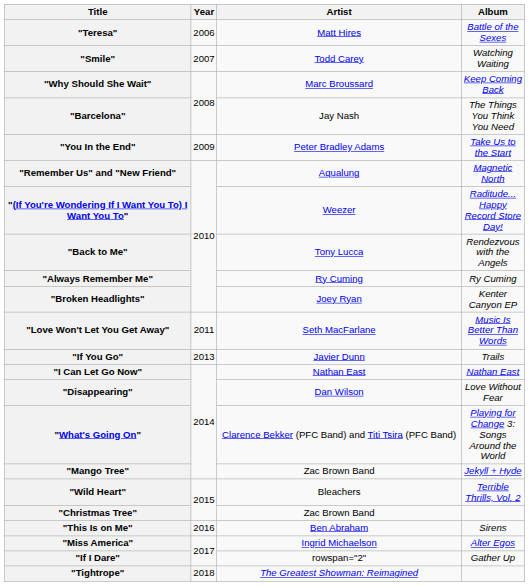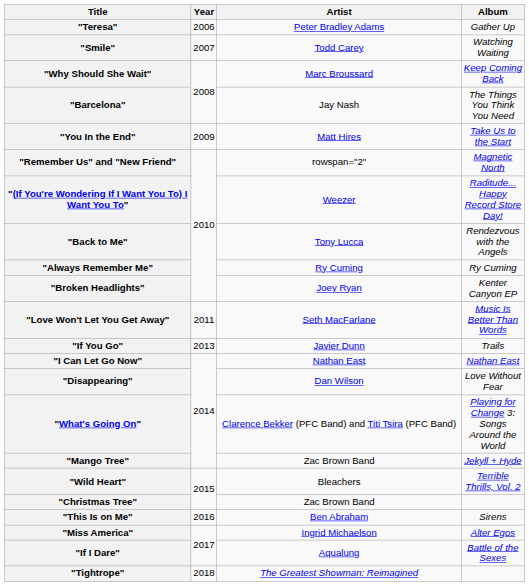(339, 32) Matt Hires -> (339, 27) Peter Bradley Adams
(493, 32) Battle of the Sexes -> (493, 27) Gather Up
(339, 147) Peter Bradley Adams -> (339, 136) Matt Hires
(339, 173) Aqualung -> (339, 162) rowspan="2"
(339, 558) rowspan="2" -> (339, 553) Aqualung
(493, 558) Gather Up -> (493, 553) Battle of the Sexes
